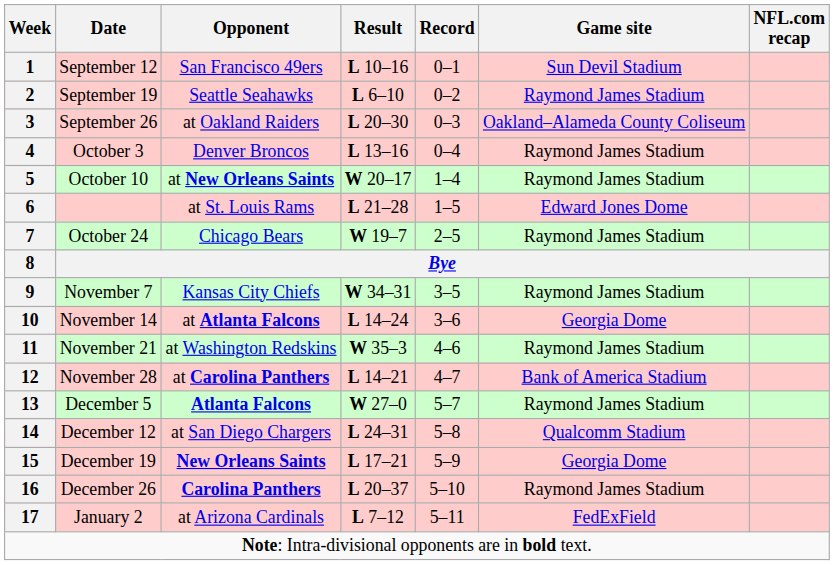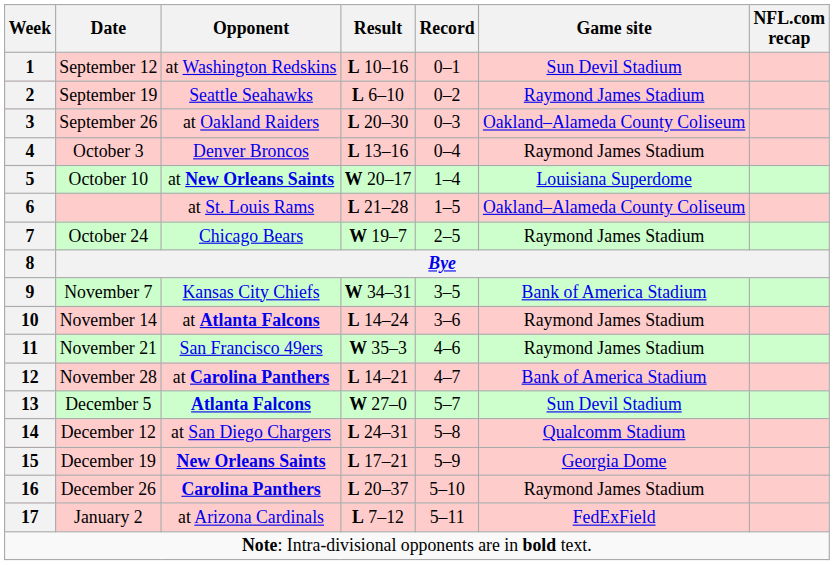(251, 66) San Francisco 49ers -> (251, 66) at Washington Redskins
(614, 179) Raymond James Stadium -> (614, 179) Louisiana Superdome
(614, 207) Edward Jones Dome -> (614, 207) Oakland–Alameda County Coliseum
(614, 292) Raymond James Stadium -> (614, 292) Bank of America Stadium
(614, 320) Georgia Dome -> (614, 320) Raymond James Stadium
(251, 348) at Washington Redskins -> (251, 348) San Francisco 49ers
(614, 404) Raymond James Stadium -> (614, 404) Sun Devil Stadium
